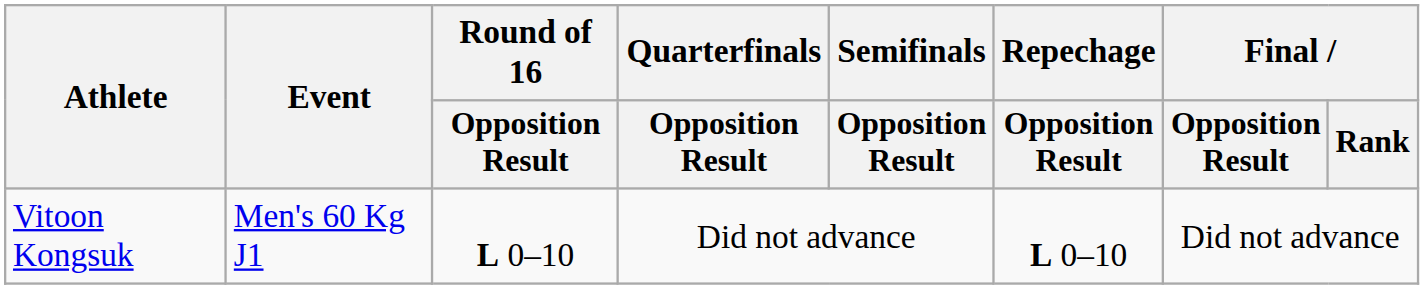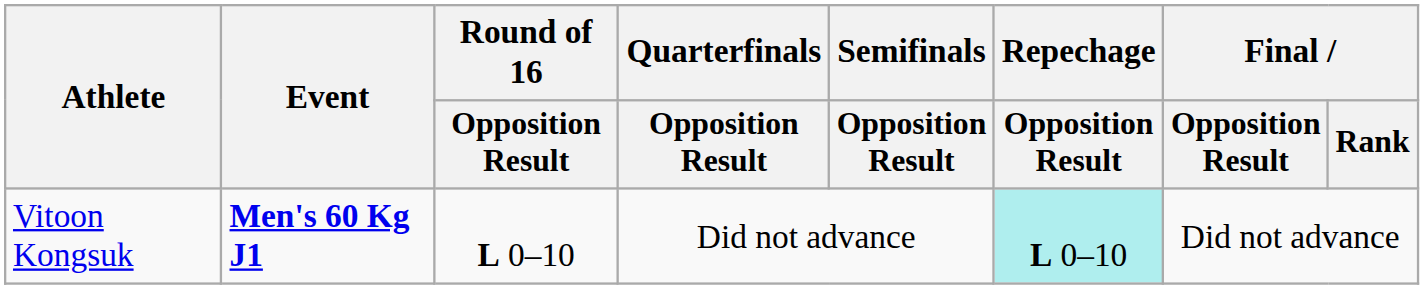(319, 235) normal -> (319, 235) bold
(1079, 255) no background -> (1079, 255) paleturquoise background
